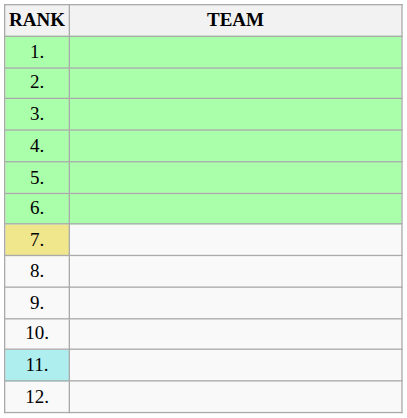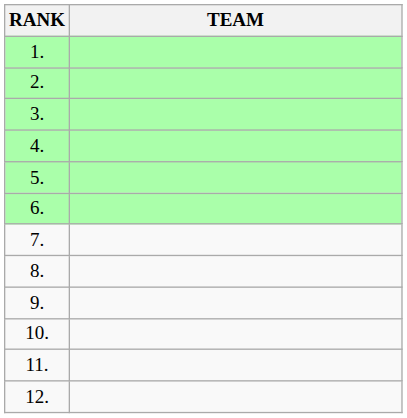(37, 240) khaki background -> (37, 240) no background
(37, 365) paleturquoise background -> (37, 365) no background
